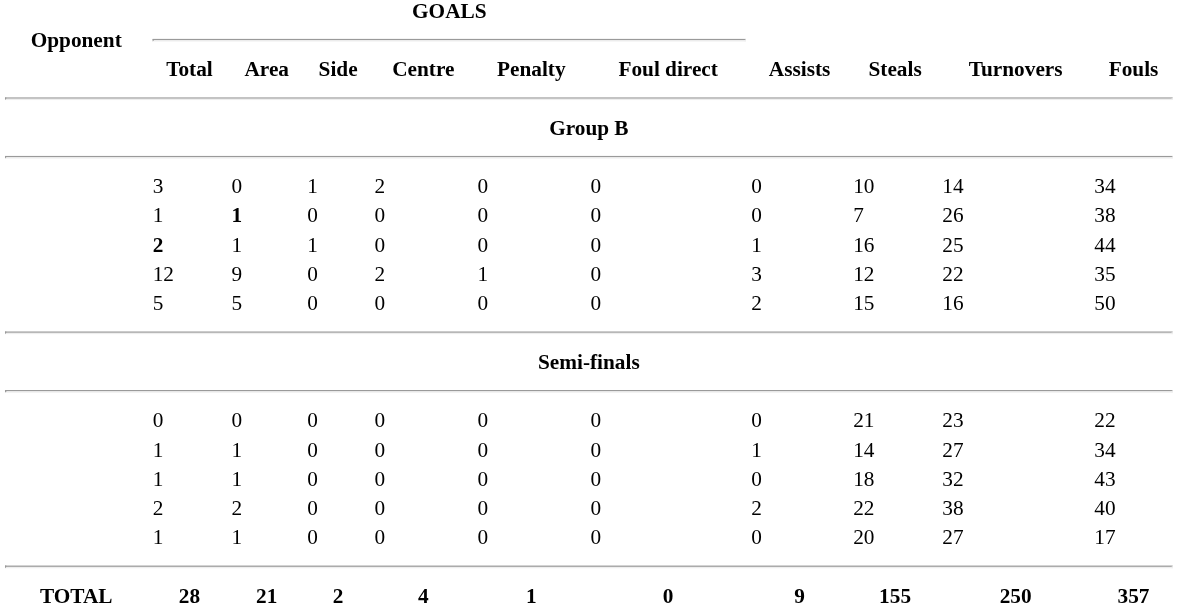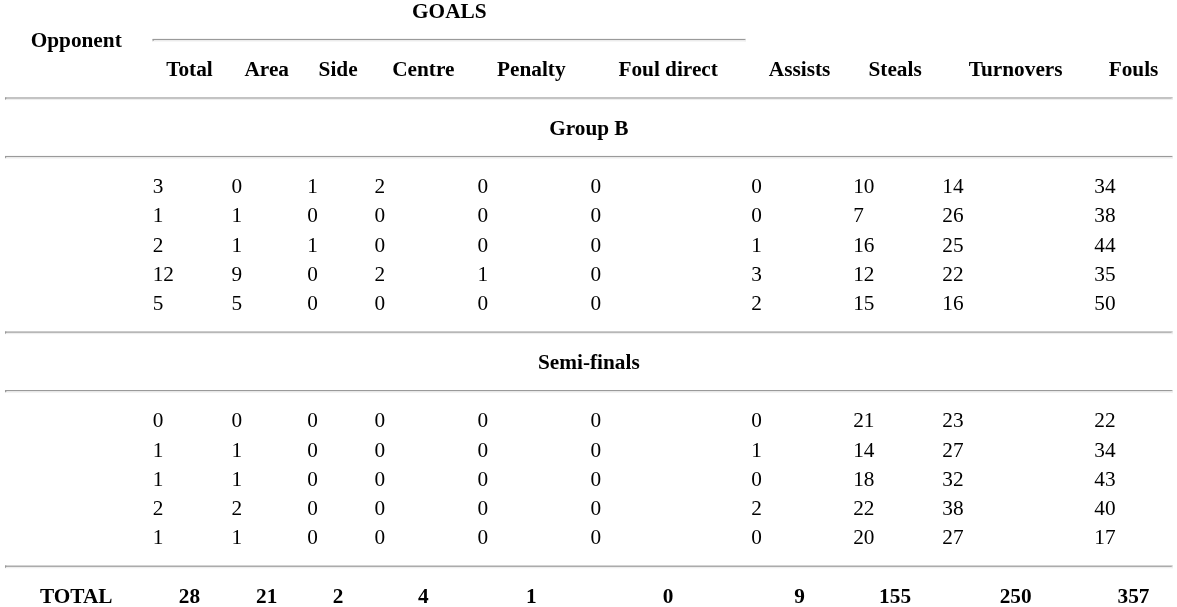(237, 215) bold -> (237, 215) normal
(158, 244) bold -> (158, 244) normal
